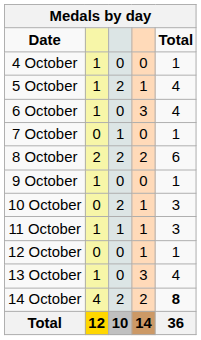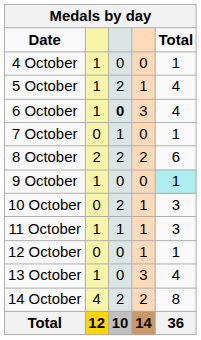(120, 110) normal -> (120, 110) bold
(176, 181) no background -> (176, 181) paleturquoise background
(176, 299) bold -> (176, 299) normal
